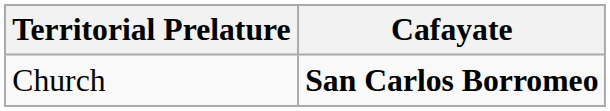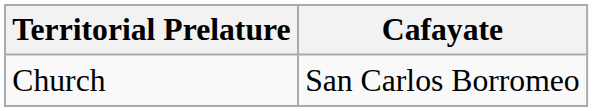(452, 79) bold -> (442, 79) normal
